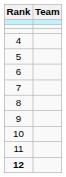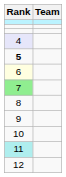(18, 41) no background -> (18, 41) lavender background
(18, 56) normal -> (18, 56) bold
(18, 72) no background -> (18, 72) lightyellow background
(18, 87) no background -> (18, 87) lightgreen background
(18, 149) no background -> (18, 149) paleturquoise background
(18, 165) bold -> (18, 165) normal
